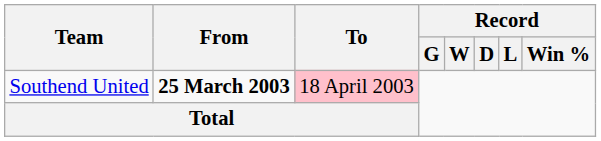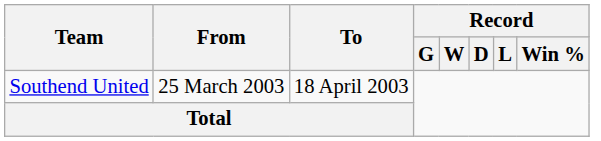(224, 86) bold -> (221, 86) normal
(357, 86) pink background -> (351, 86) no background
